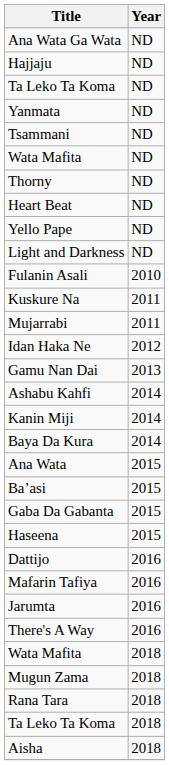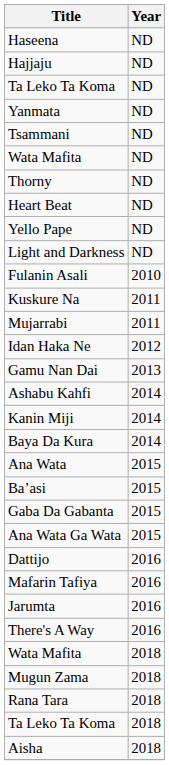(64, 39) Ana Wata Ga Wata -> (33, 39) Haseena
(33, 535) Haseena -> (64, 535) Ana Wata Ga Wata
